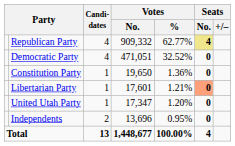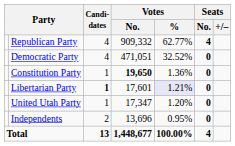(208, 42) khaki background -> (208, 42) no background
(139, 73) normal -> (139, 73) bold
(107, 88) normal -> (107, 88) bold
(180, 88) no background -> (180, 88) lavender background
(208, 88) lightsalmon background -> (208, 88) no background
